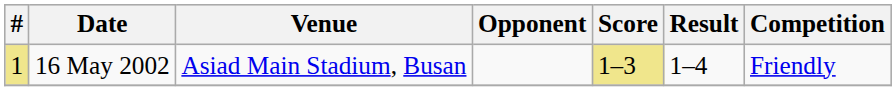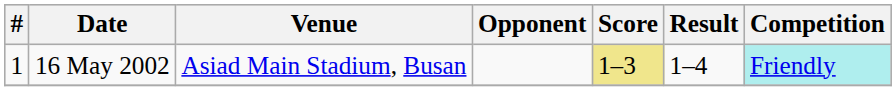(17, 64) khaki background -> (17, 64) no background
(793, 64) no background -> (793, 64) paleturquoise background
